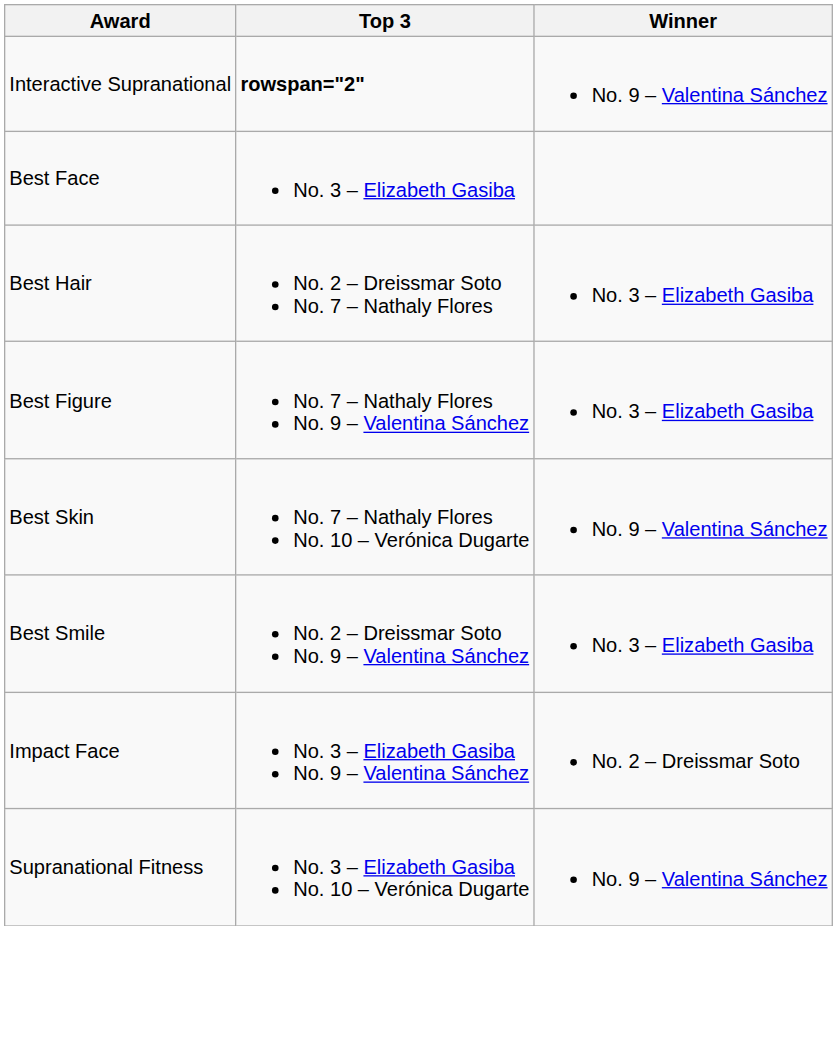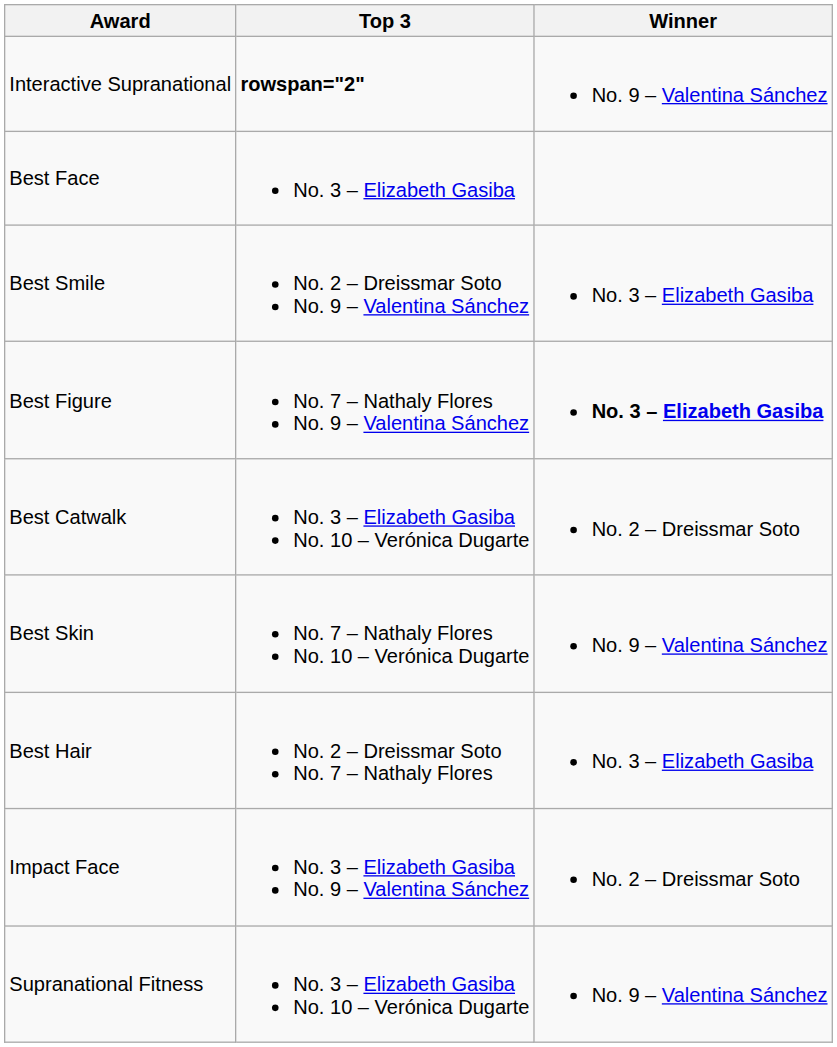rows swapped: (51, 284) <-> (57, 634)
(683, 412) normal -> (683, 412) bold
+ row: (68, 517)
